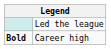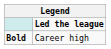(69, 24) normal -> (69, 24) bold
